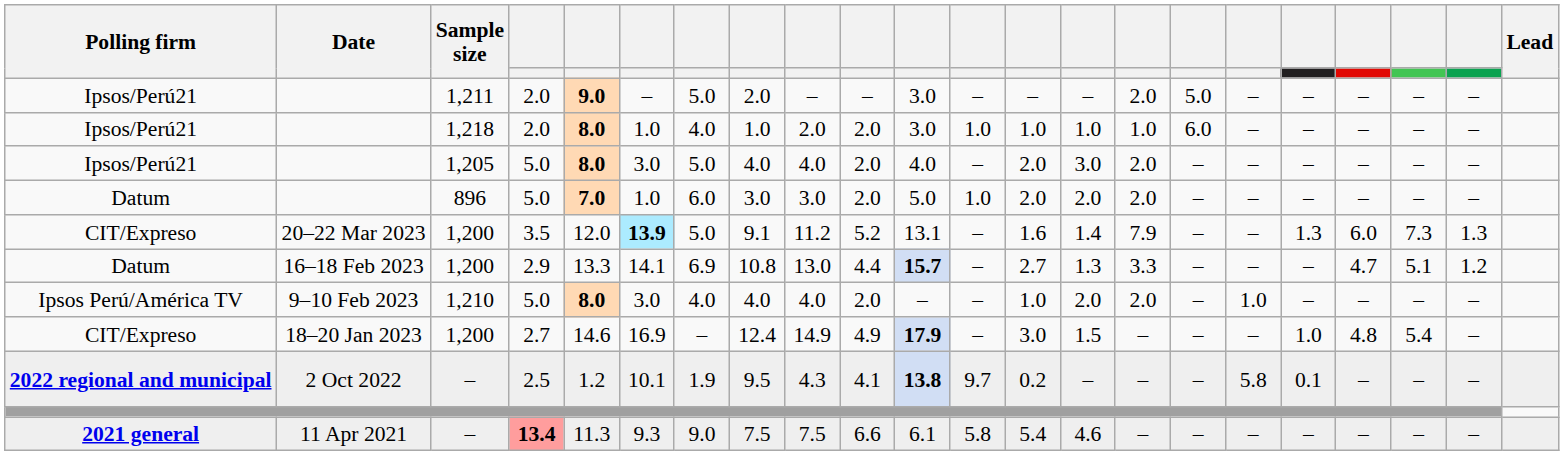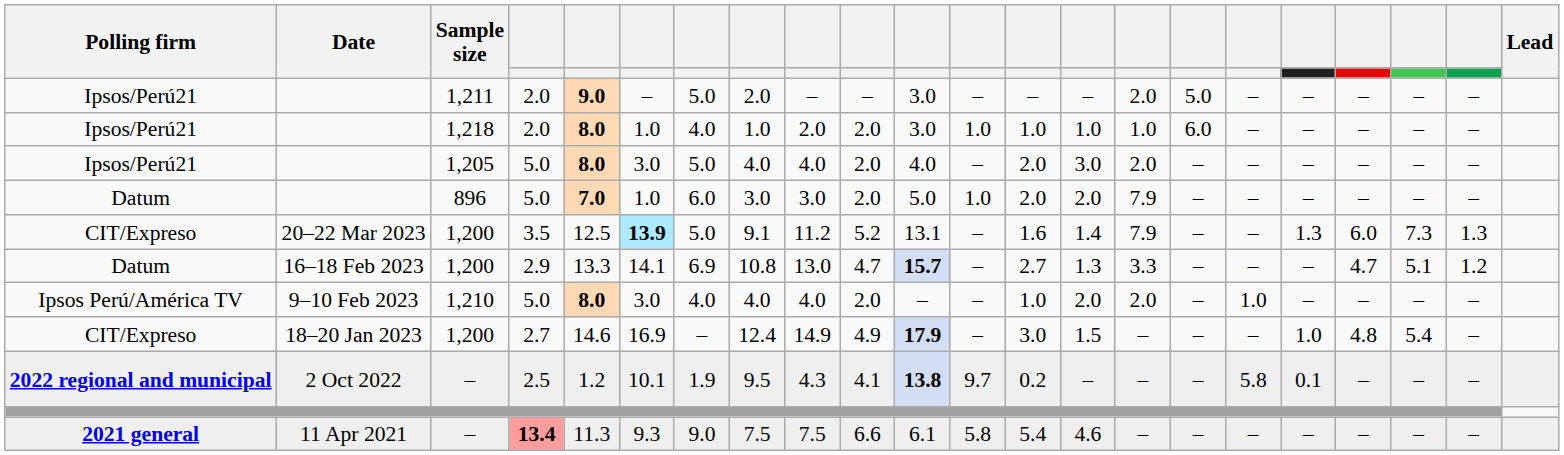(1143, 198) 2.0 -> (1143, 198) 7.9
(592, 232) 12.0 -> (592, 232) 12.5
(867, 266) 4.4 -> (867, 266) 4.7
